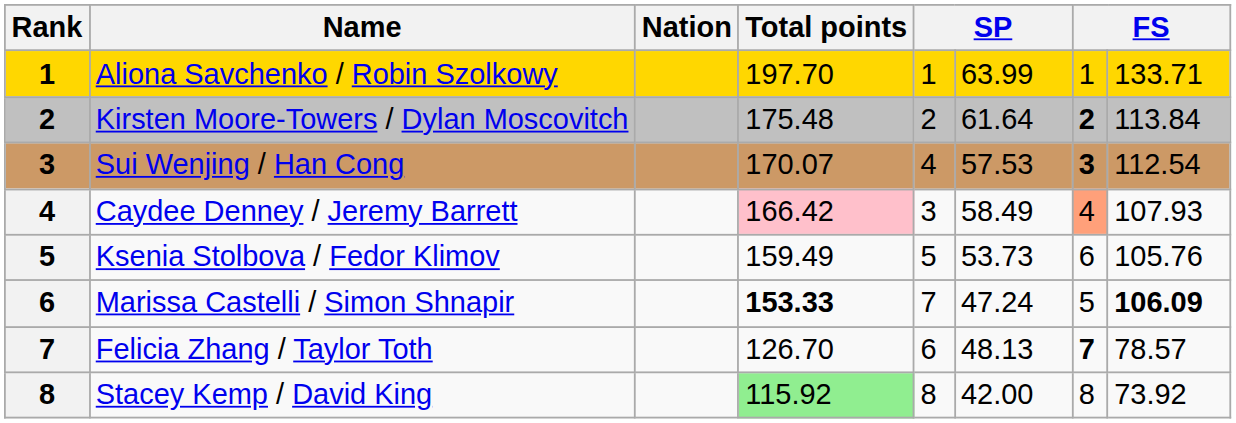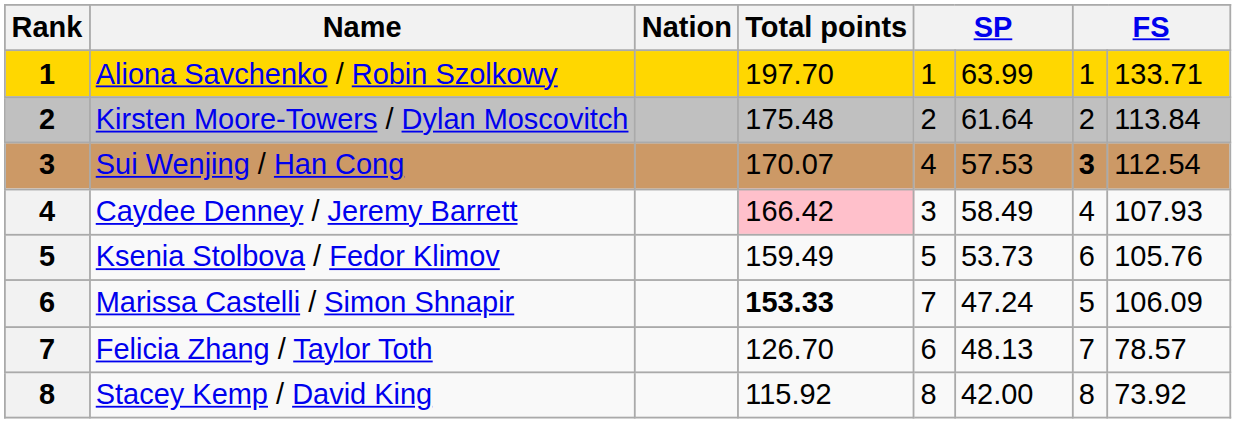(1087, 119) bold -> (1087, 119) normal
(1087, 211) lightsalmon background -> (1087, 211) no background
(1158, 303) bold -> (1158, 303) normal
(1087, 348) bold -> (1087, 348) normal
(788, 394) lightgreen background -> (788, 394) no background
